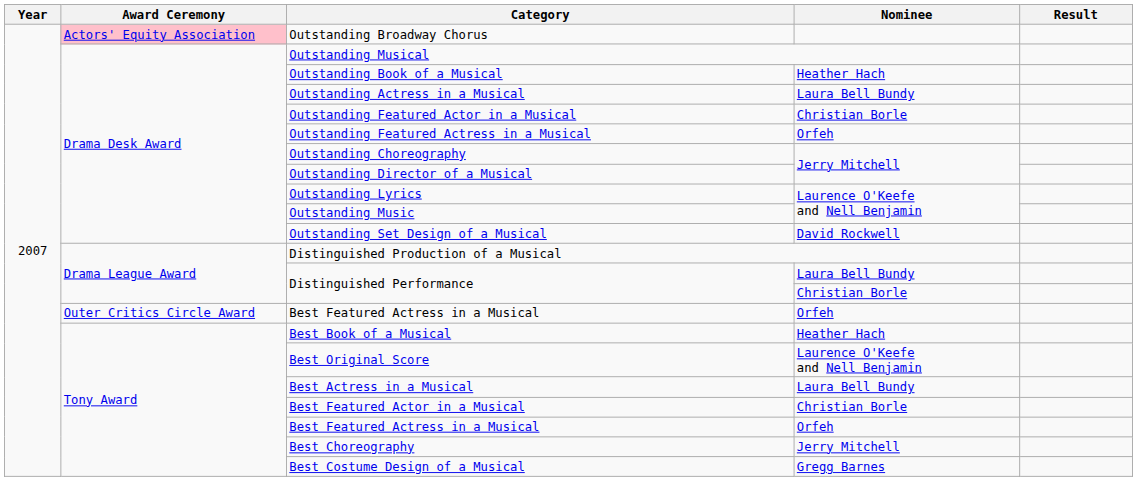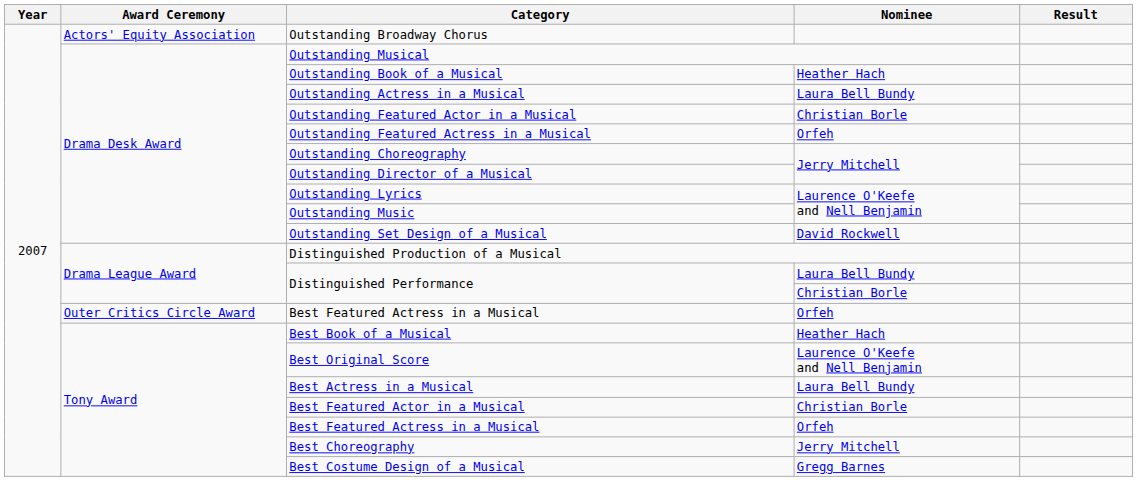(159, 34) pink background -> (159, 34) no background
